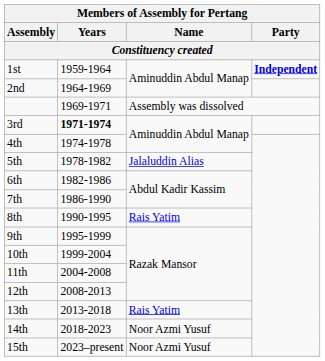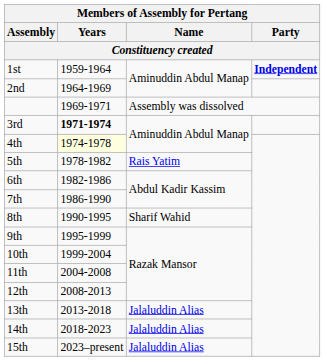(86, 143) no background -> (86, 143) lightyellow background
(166, 161) Jalaluddin Alias -> (154, 161) Rais Yatim
(154, 217) Rais Yatim -> (160, 217) Sharif Wahid
(154, 310) Rais Yatim -> (166, 310) Jalaluddin Alias
(170, 328) Noor Azmi Yusuf -> (166, 328) Jalaluddin Alias
(170, 347) Noor Azmi Yusuf -> (166, 347) Jalaluddin Alias
